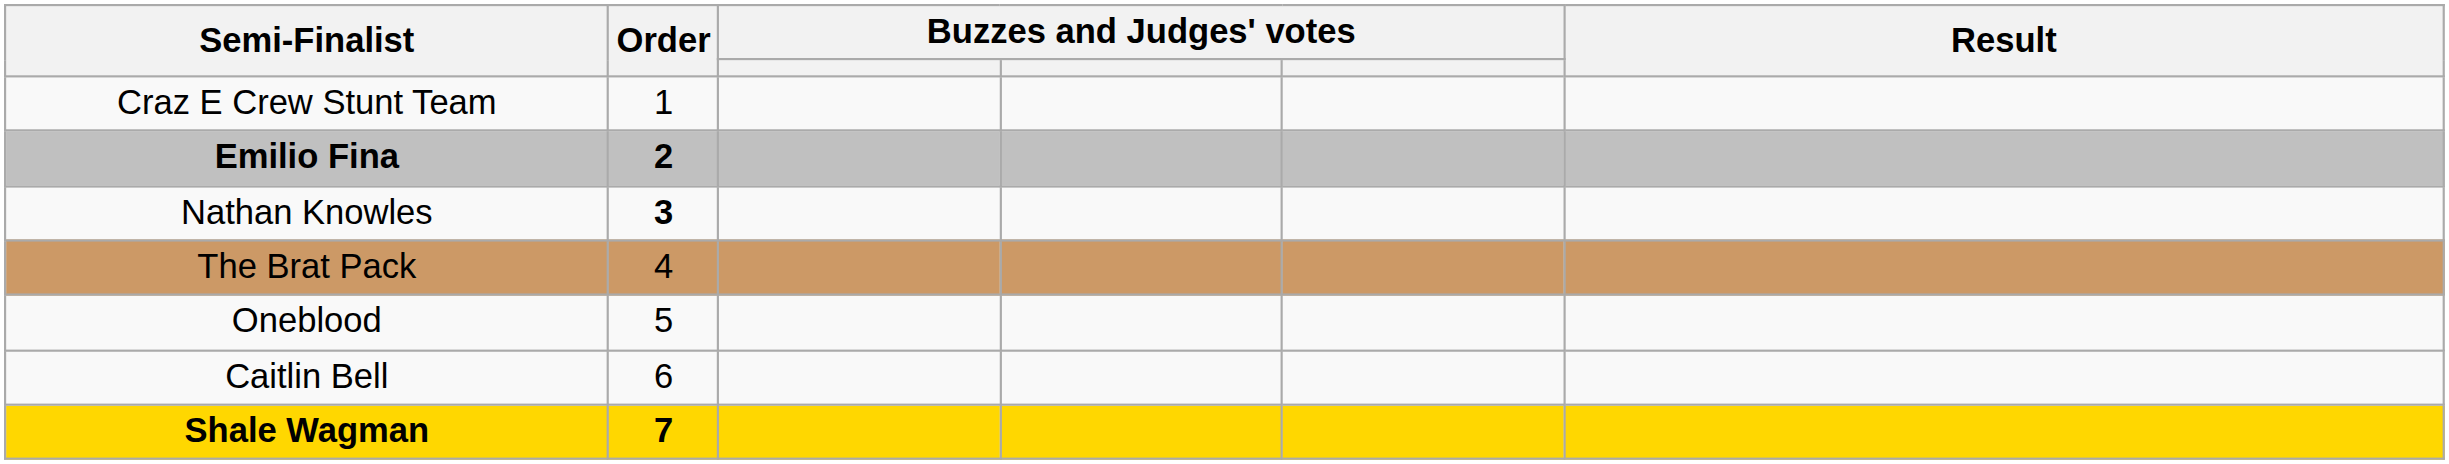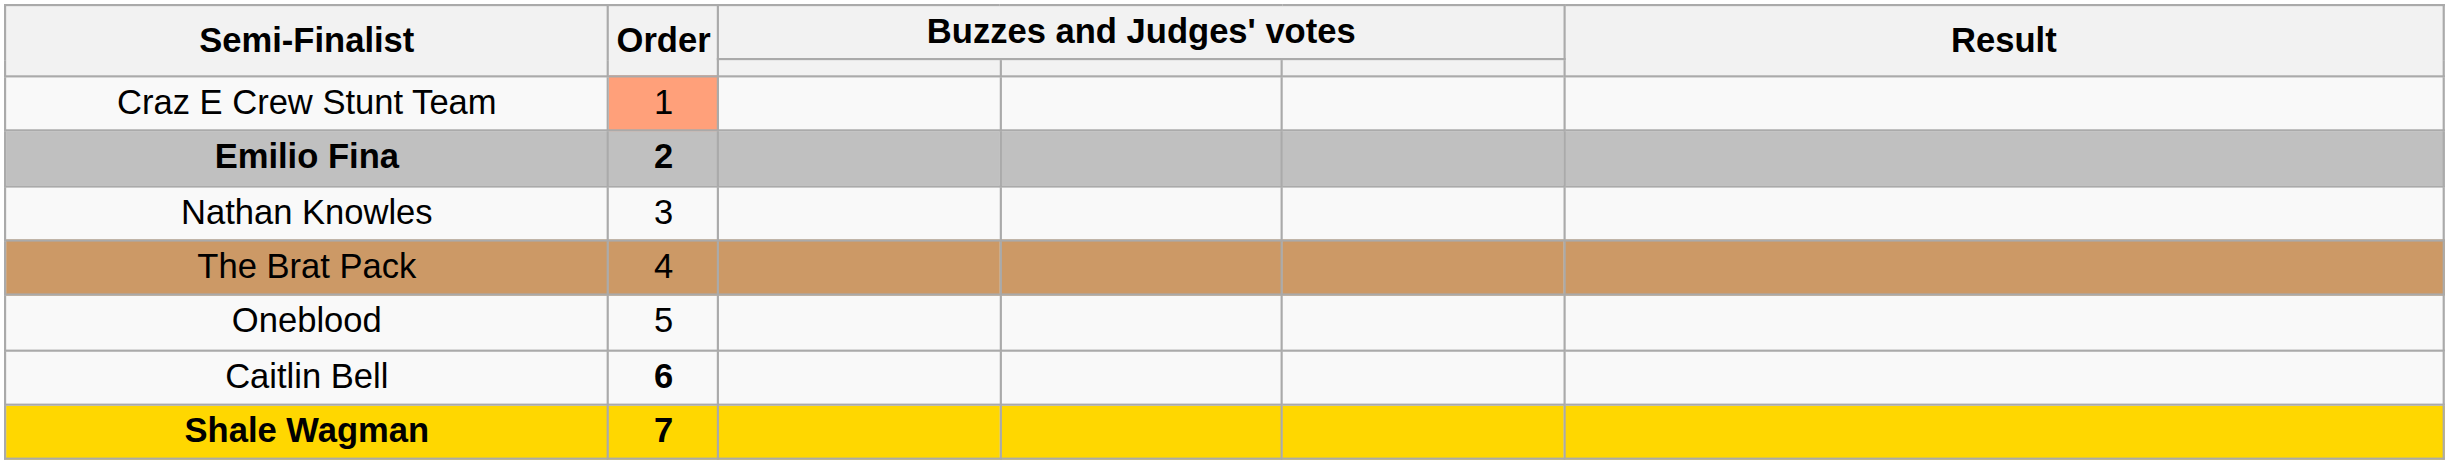(664, 102) no background -> (664, 102) lightsalmon background
(664, 212) bold -> (664, 212) normal
(664, 376) normal -> (664, 376) bold
